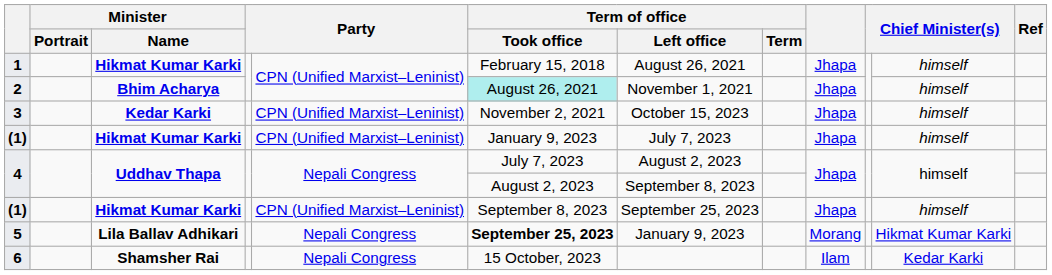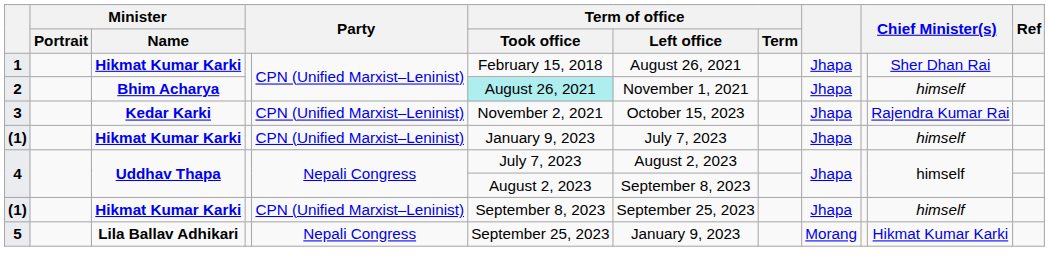(943, 65) himself -> (940, 65) Sher Dhan Rai
(943, 113) himself -> (940, 113) Rajendra Kumar Rai
(542, 234) bold -> (540, 234) normal
- row: (17, 258)
